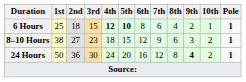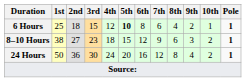(110, 26) bold -> (110, 26) normal
(192, 55) bold -> (192, 55) normal
